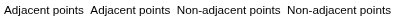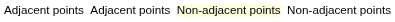(229, 10) no background -> (229, 10) lightyellow background
